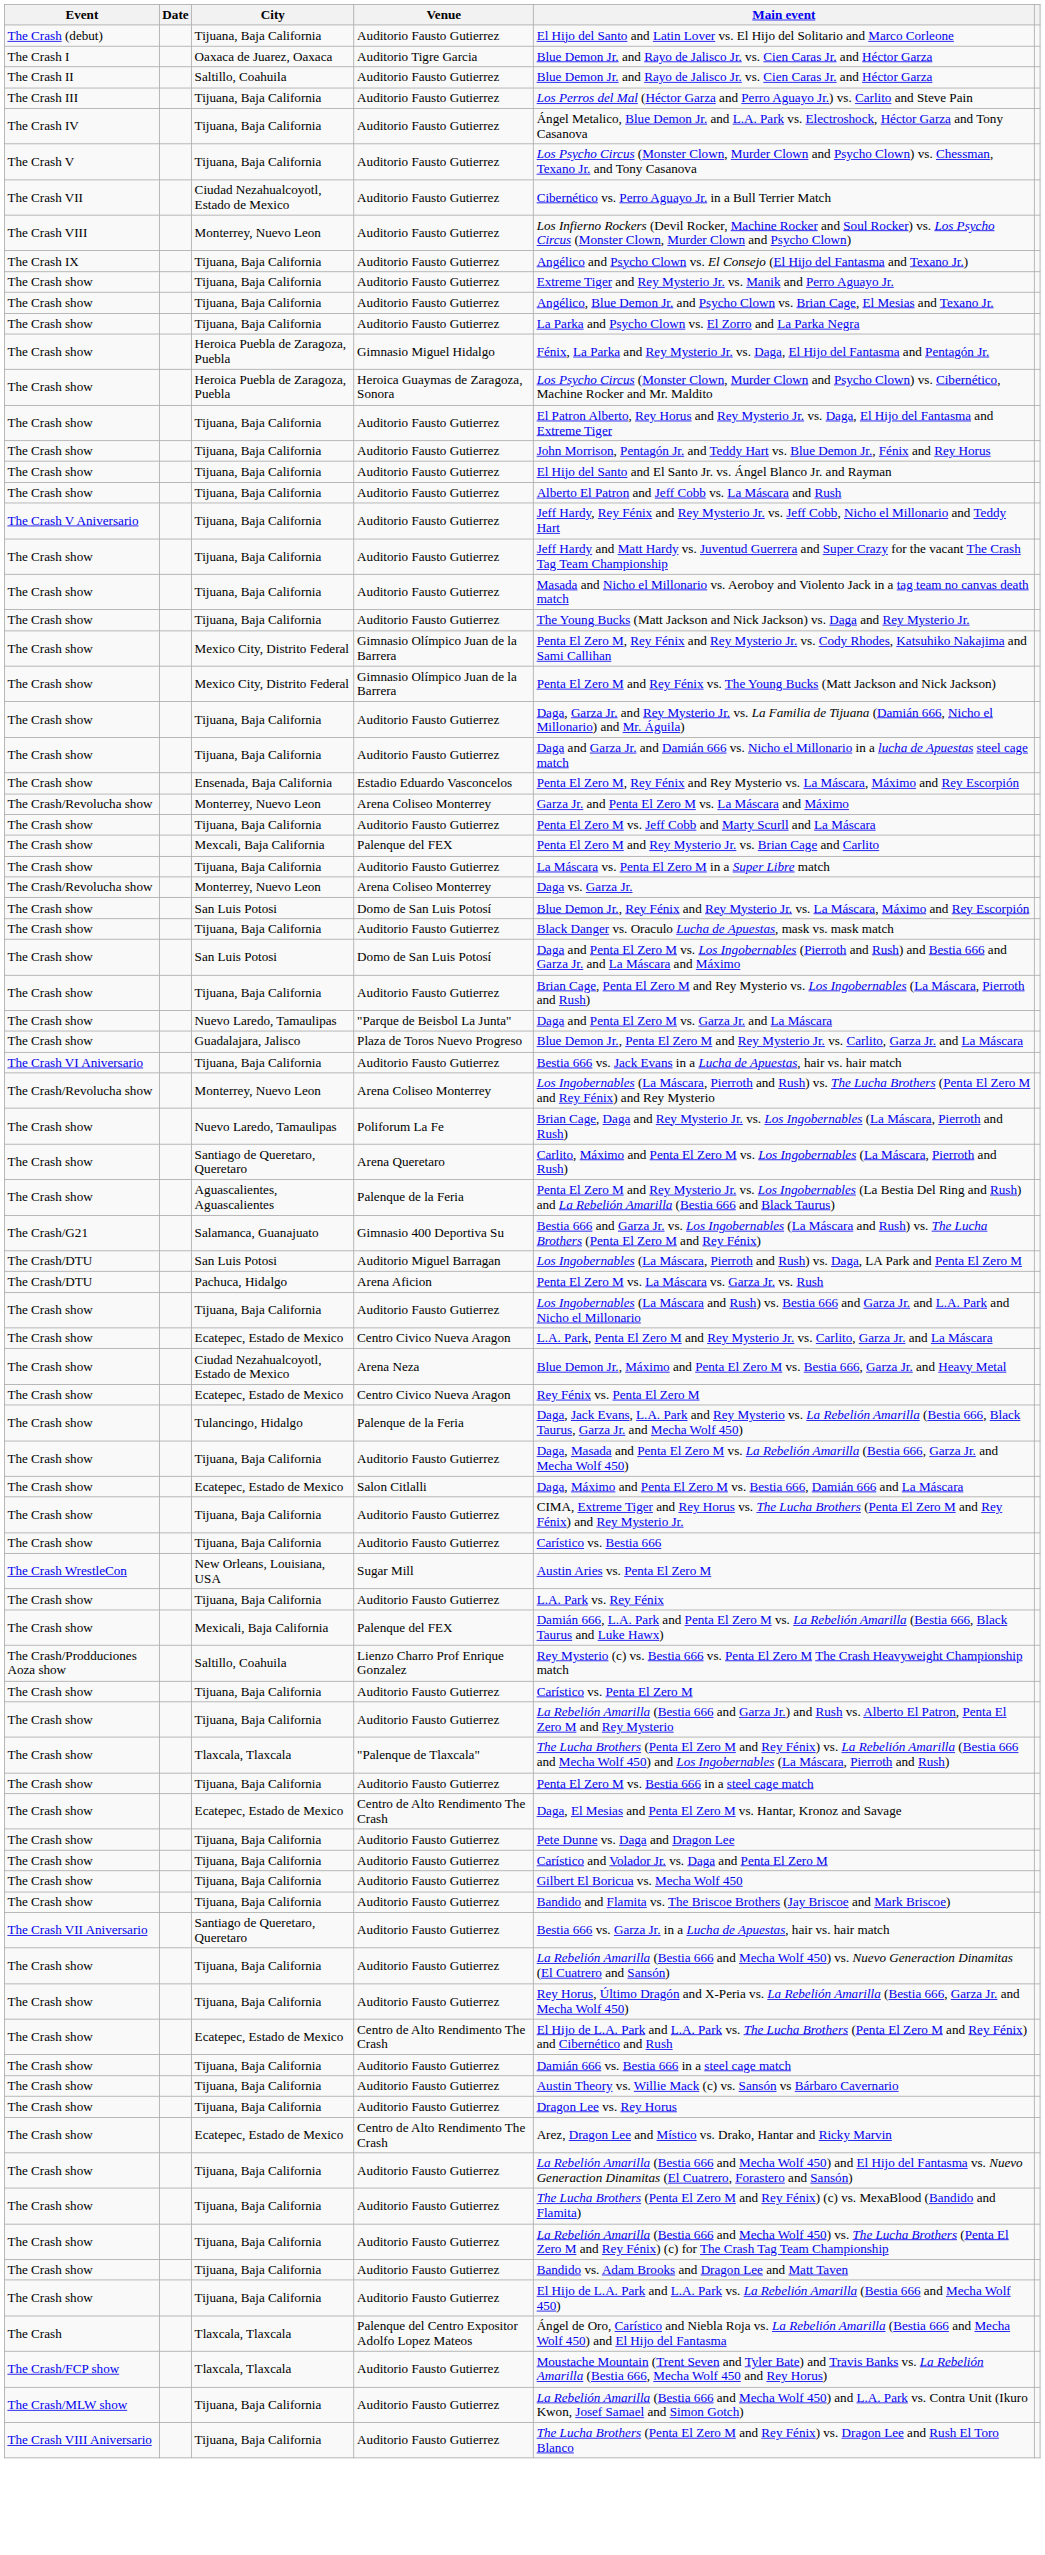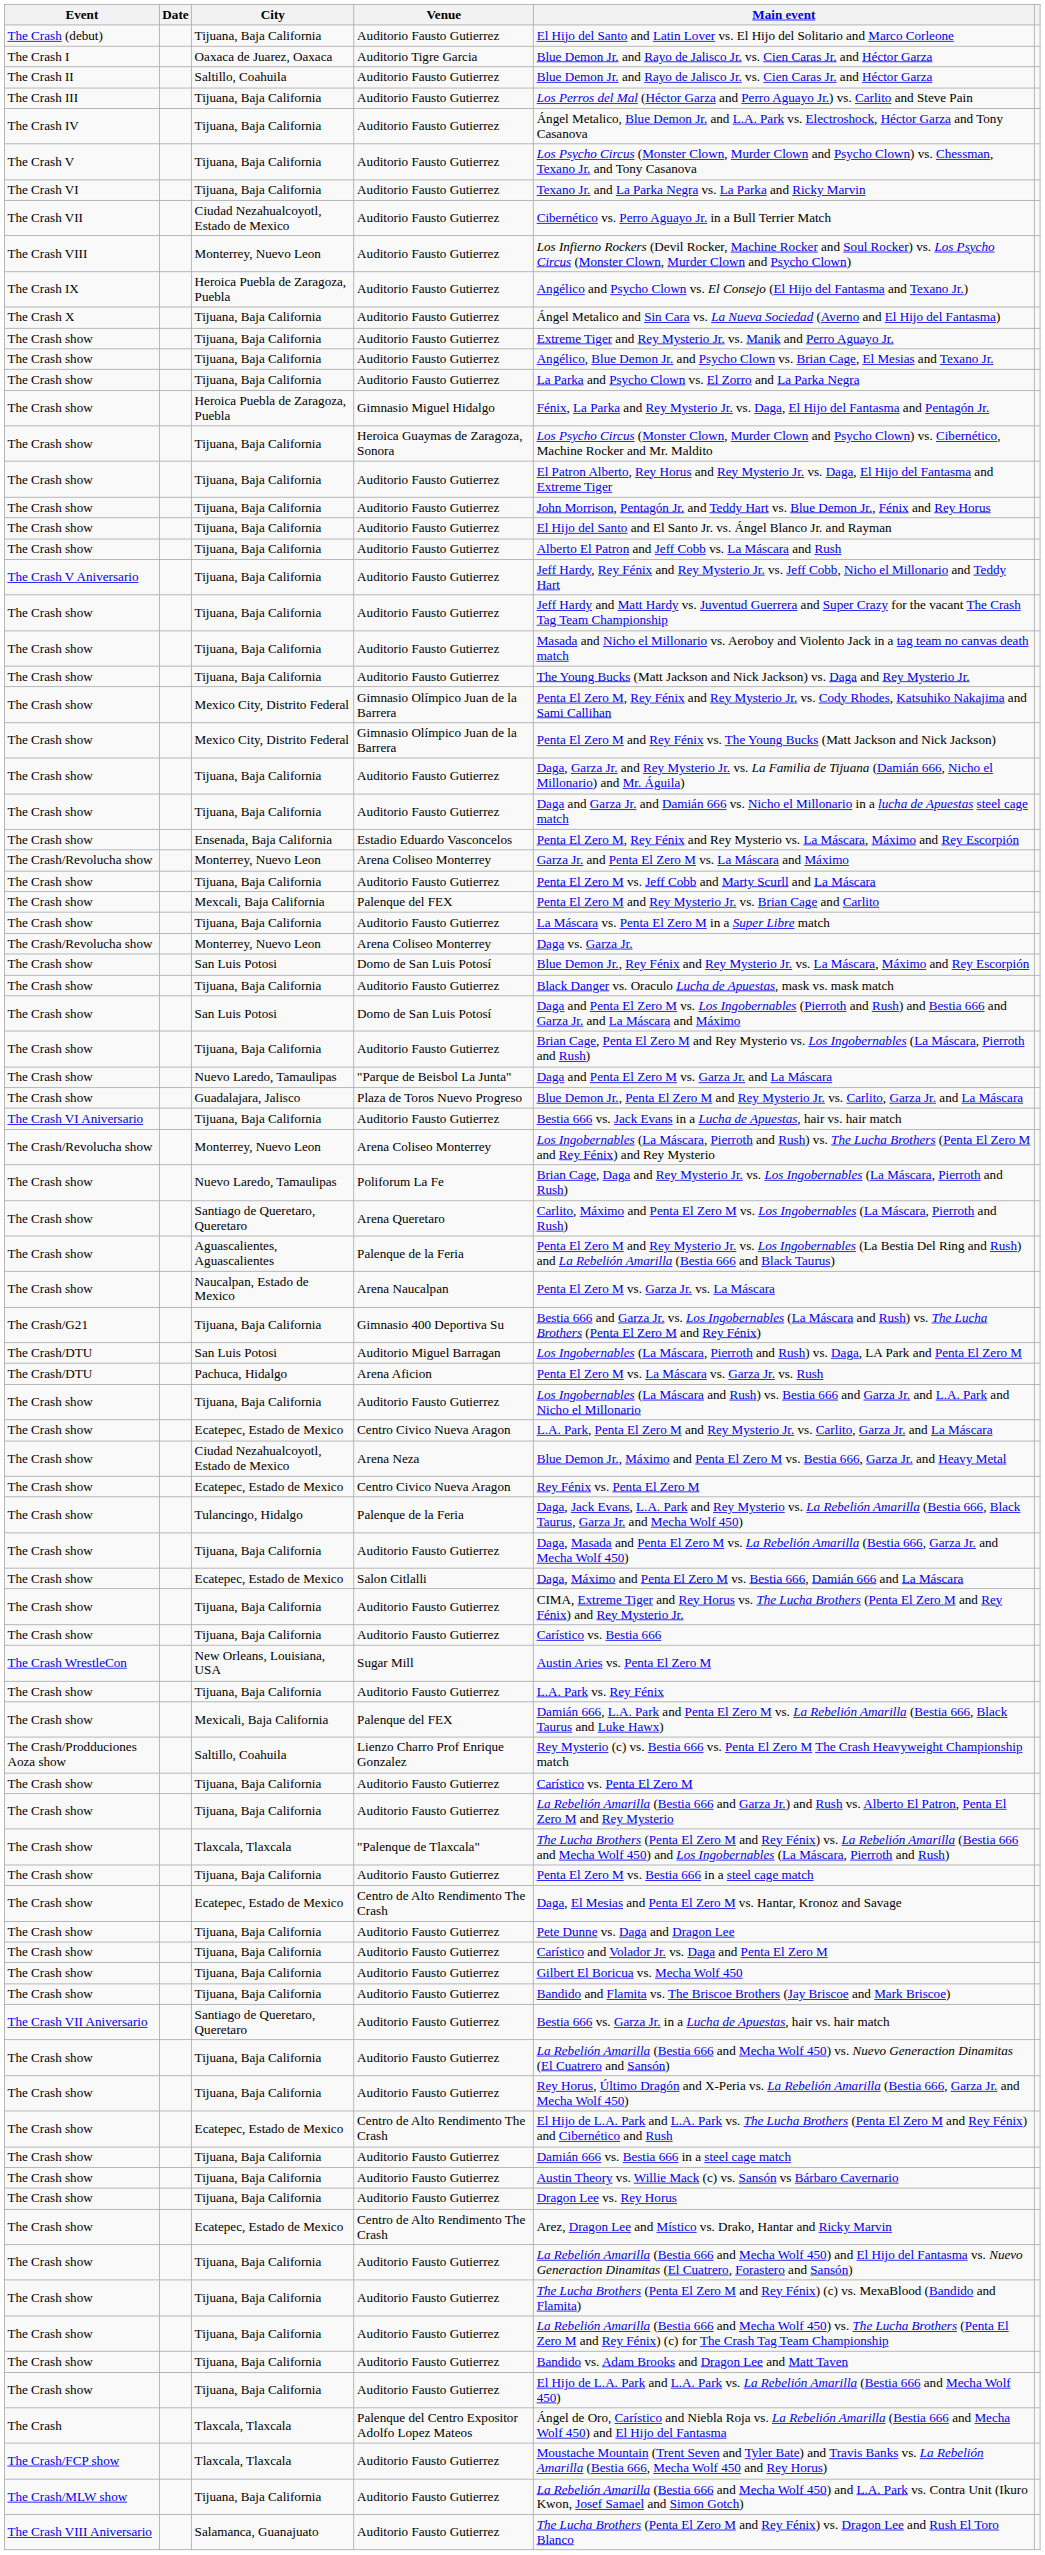+ row: (43, 190)
(258, 261) Tijuana, Baja California -> (270, 289) Heroica Puebla de Zaragoza, Puebla
+ row: (41, 317)
(270, 387) Heroica Puebla de Zaragoza, Puebla -> (258, 443) Tijuana, Baja California
+ row: (50, 1289)
(257, 1233) Salamanca, Guanajuato -> (258, 1324) Tijuana, Baja California
(258, 2440) Tijuana, Baja California -> (257, 2532) Salamanca, Guanajuato
